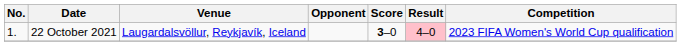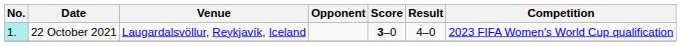(12, 31) no background -> (12, 31) paleturquoise background
(426, 31) pink background -> (426, 31) no background
